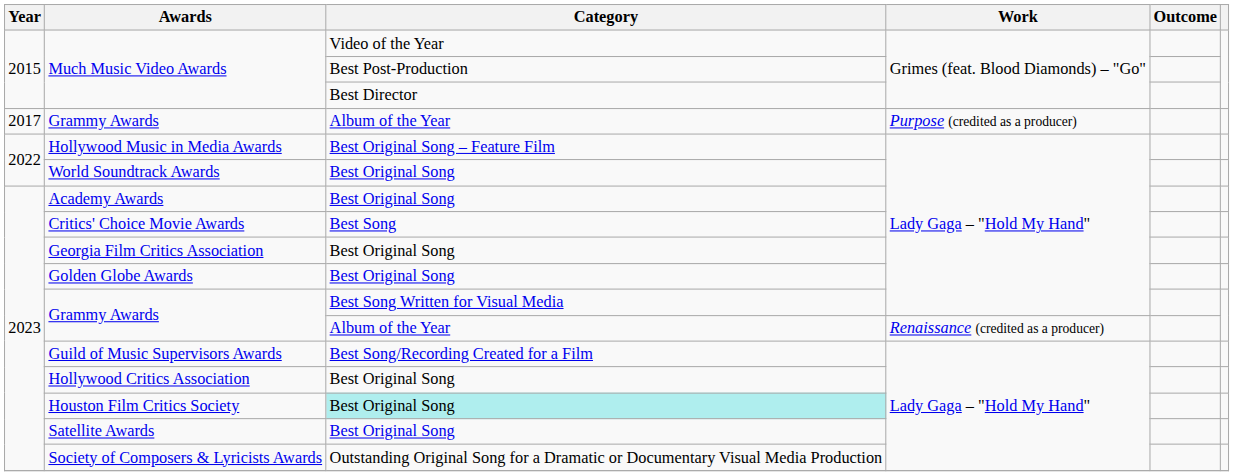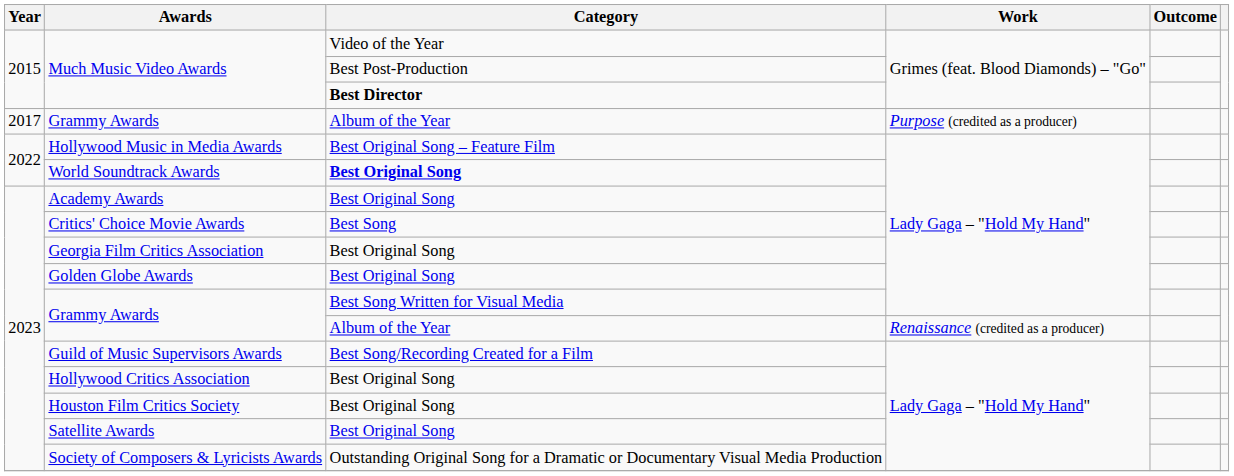(373, 95) normal -> (376, 95) bold
(392, 172) normal -> (395, 172) bold
(392, 405) paleturquoise background -> (392, 405) no background
